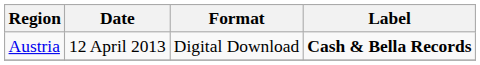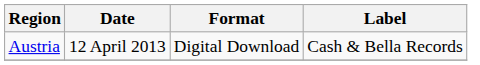(389, 45) bold -> (385, 45) normal
